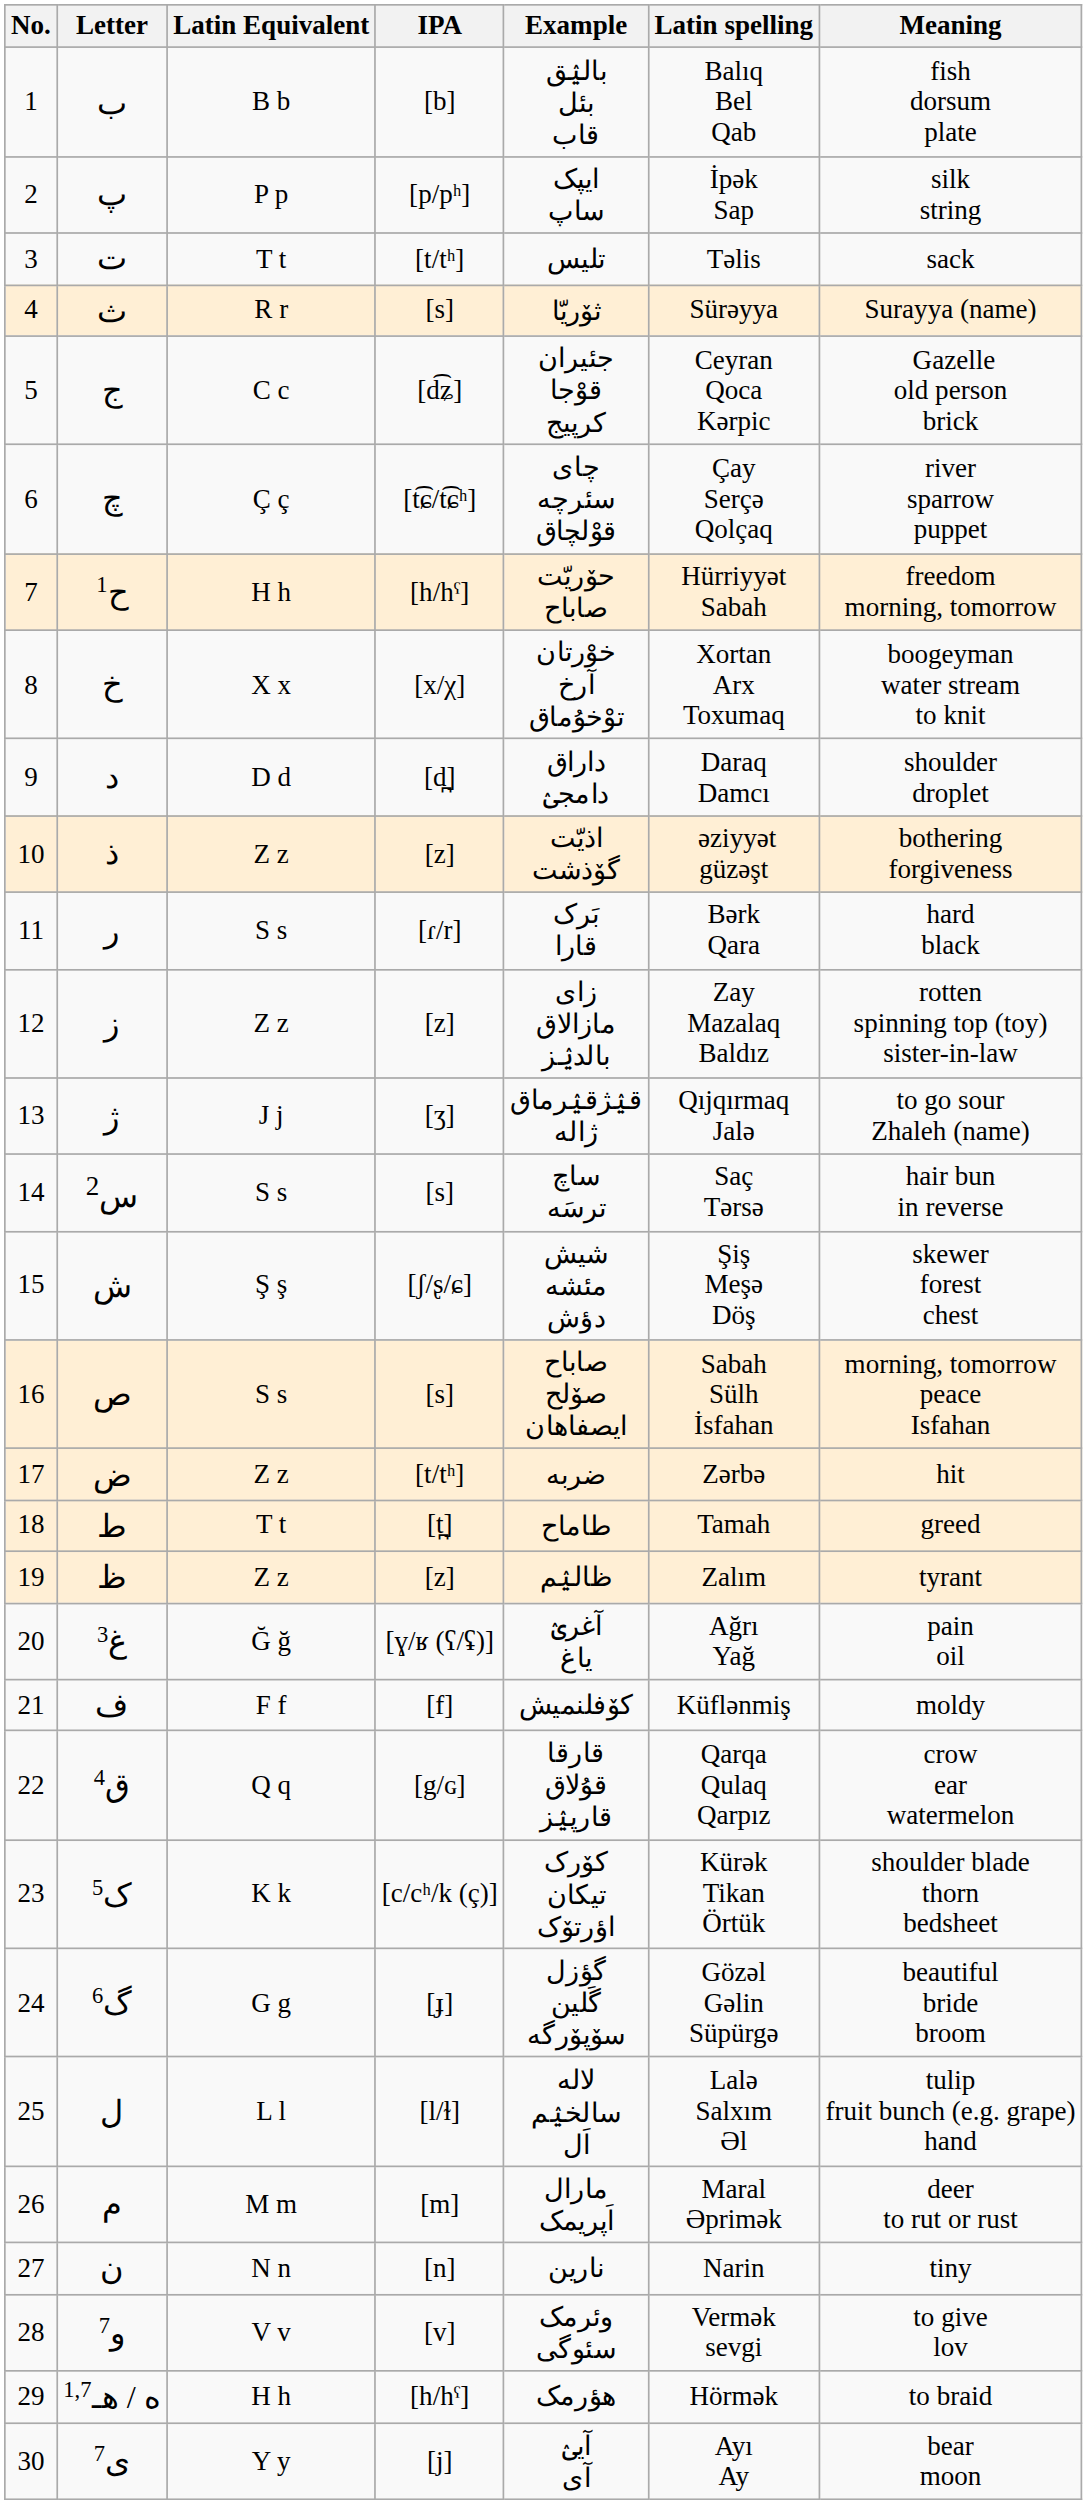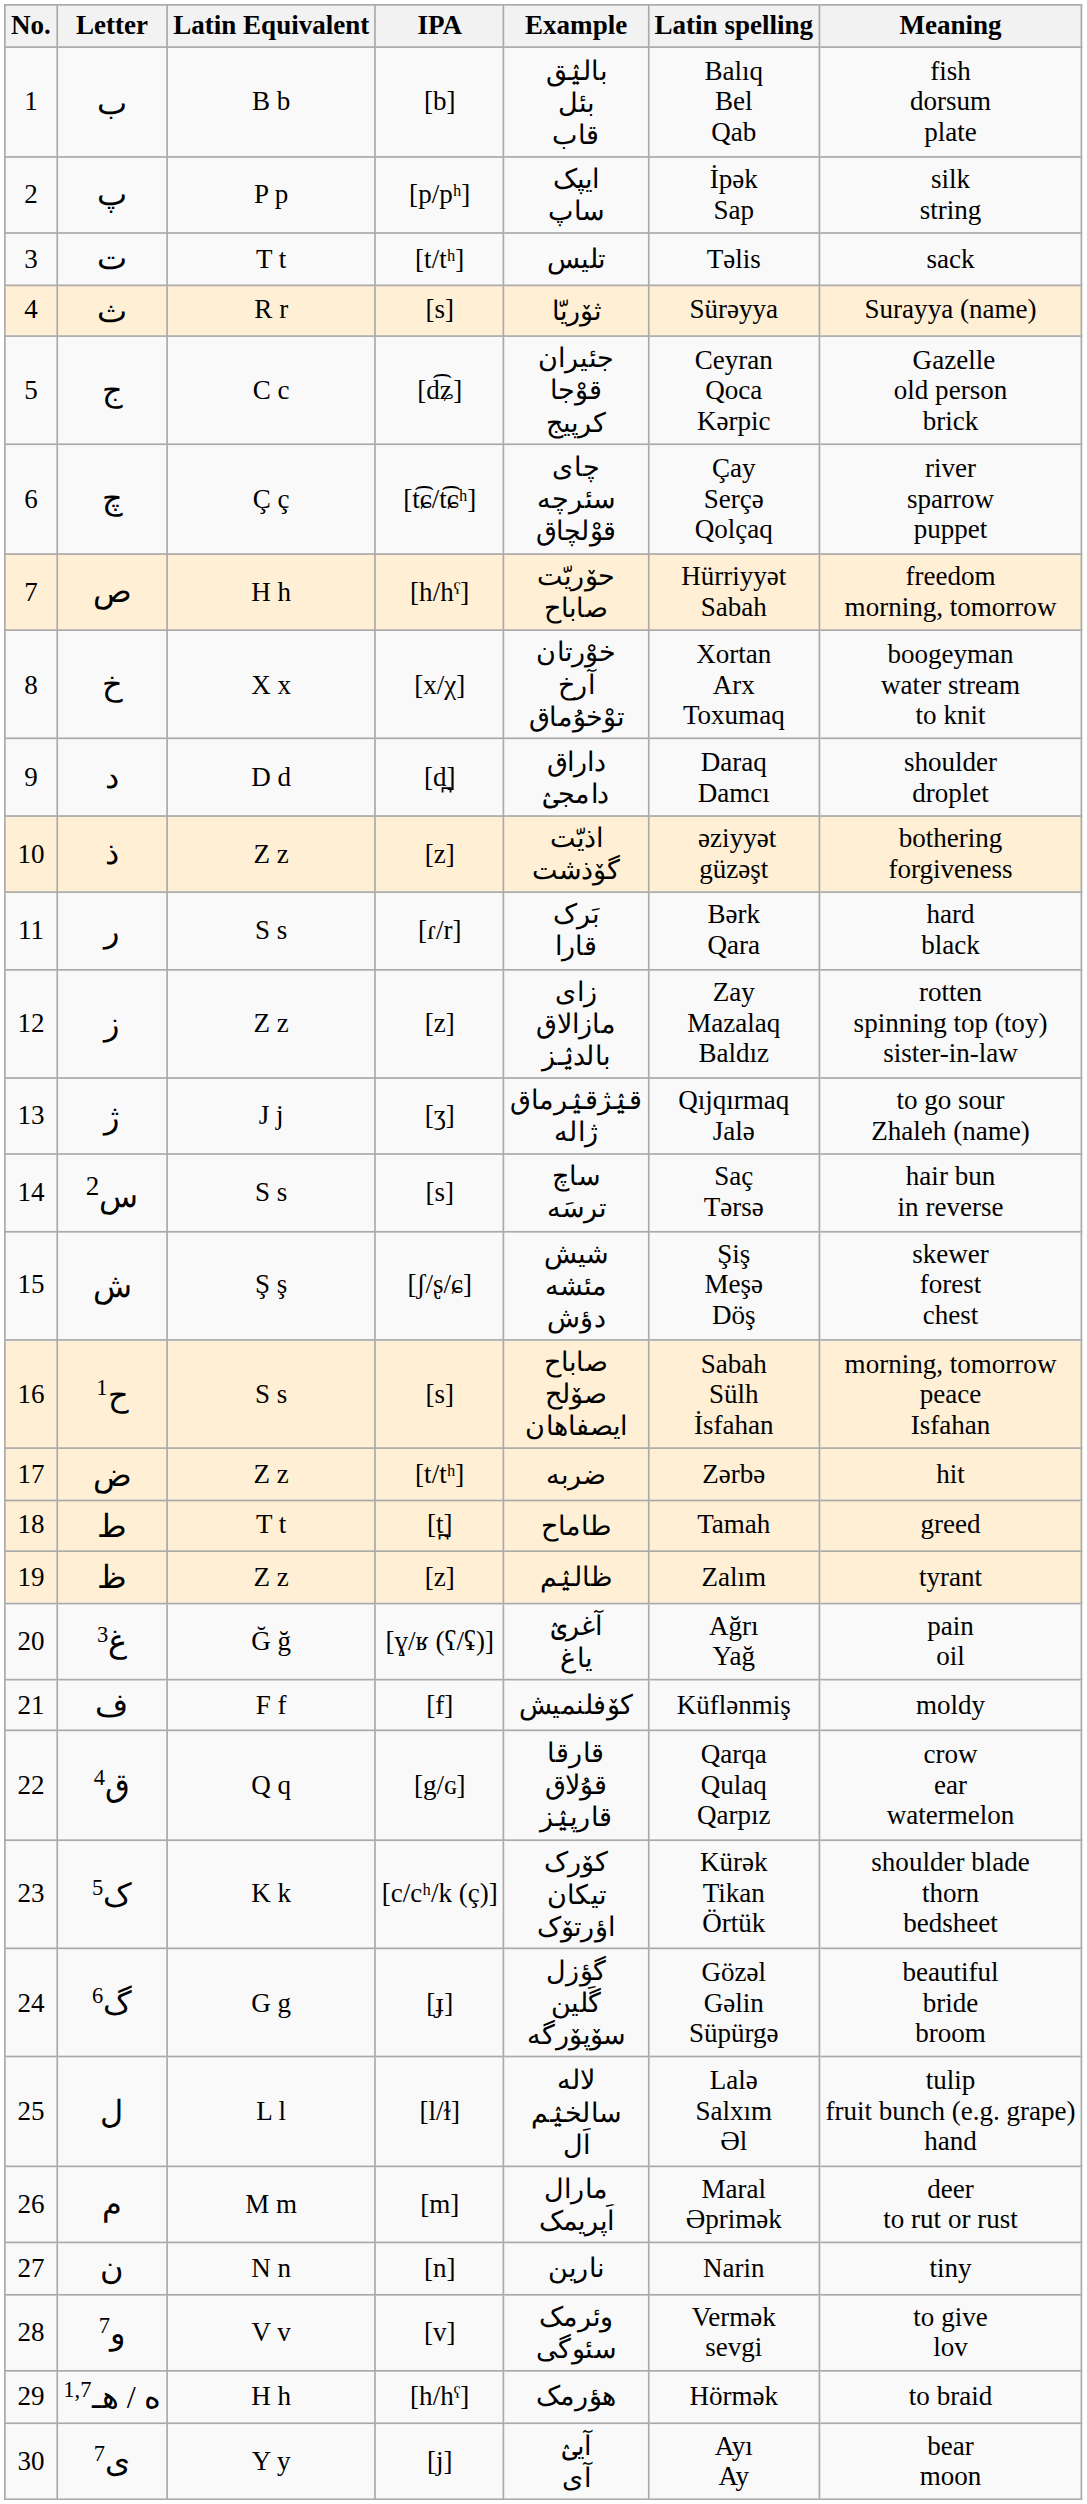(112, 591) ح1 -> (112, 592) ص
(112, 1394) ص -> (112, 1393) ح1
